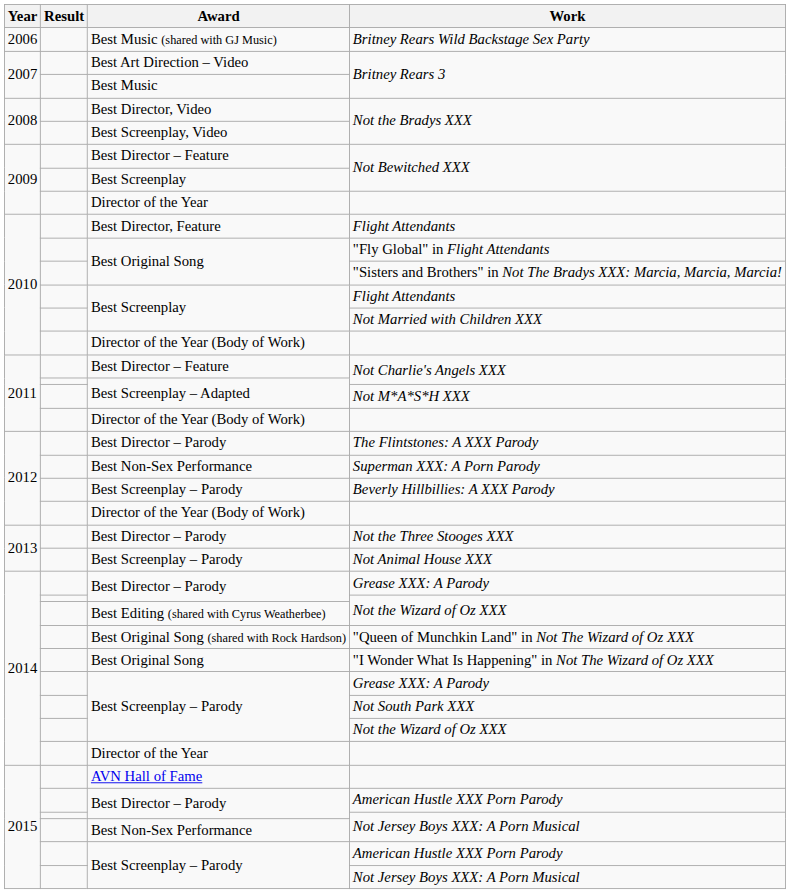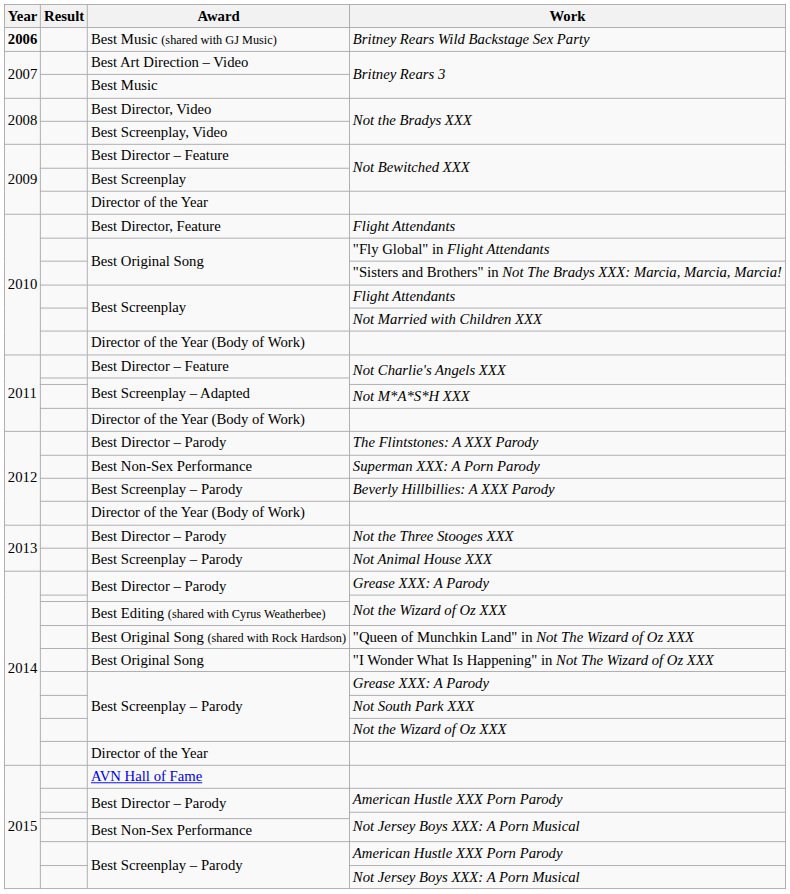(23, 39) normal -> (23, 39) bold
